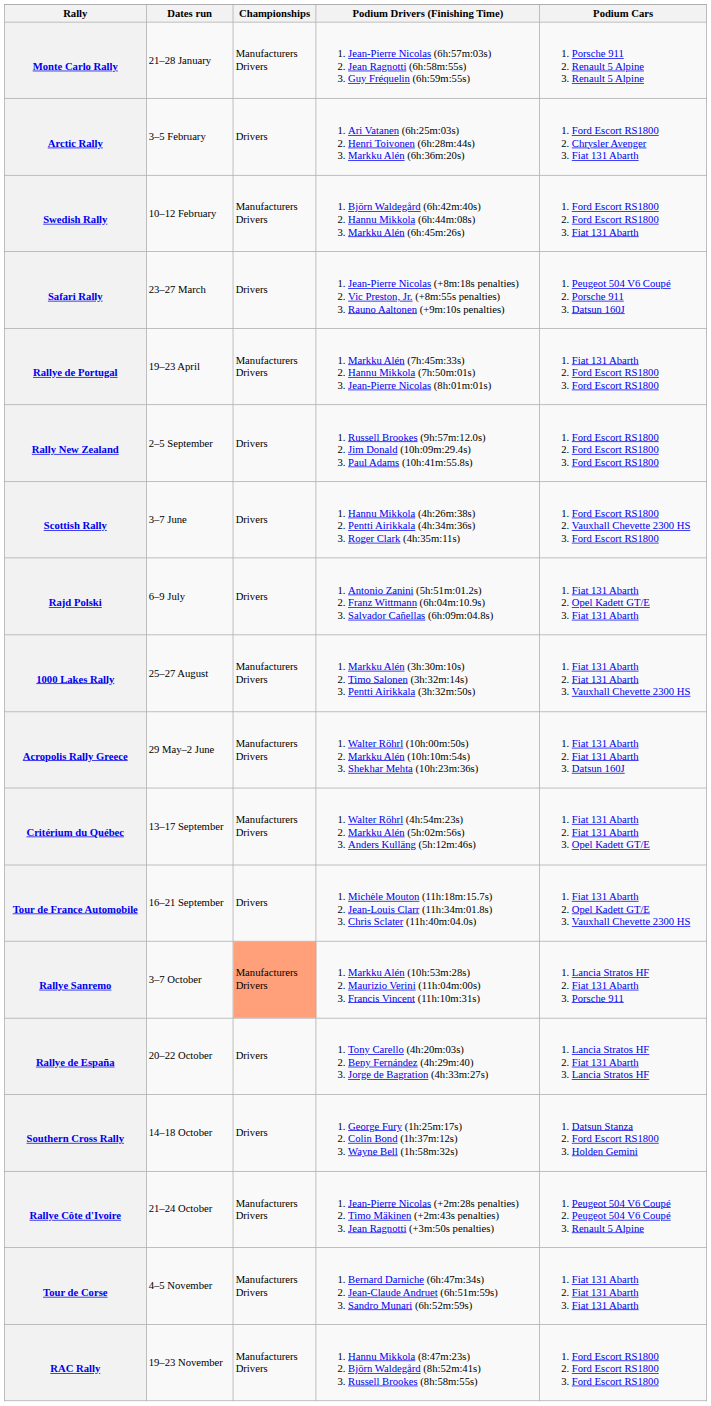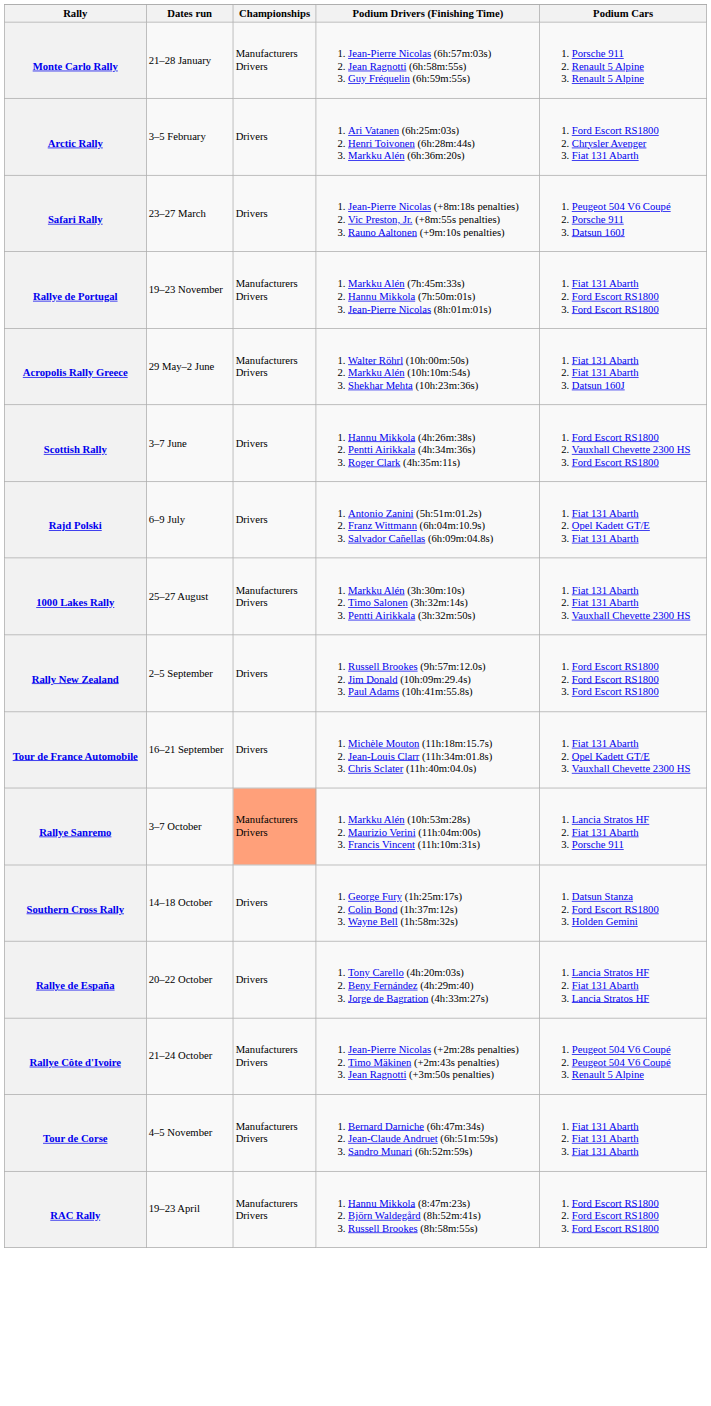- row: (75, 220)
(174, 367) 19–23 April -> (186, 290) 19–23 November
rows swapped: (75, 756) <-> (75, 450)
- row: (75, 833)
rows swapped: (75, 1139) <-> (75, 1063)
(186, 1363) 19–23 November -> (174, 1209) 19–23 April
